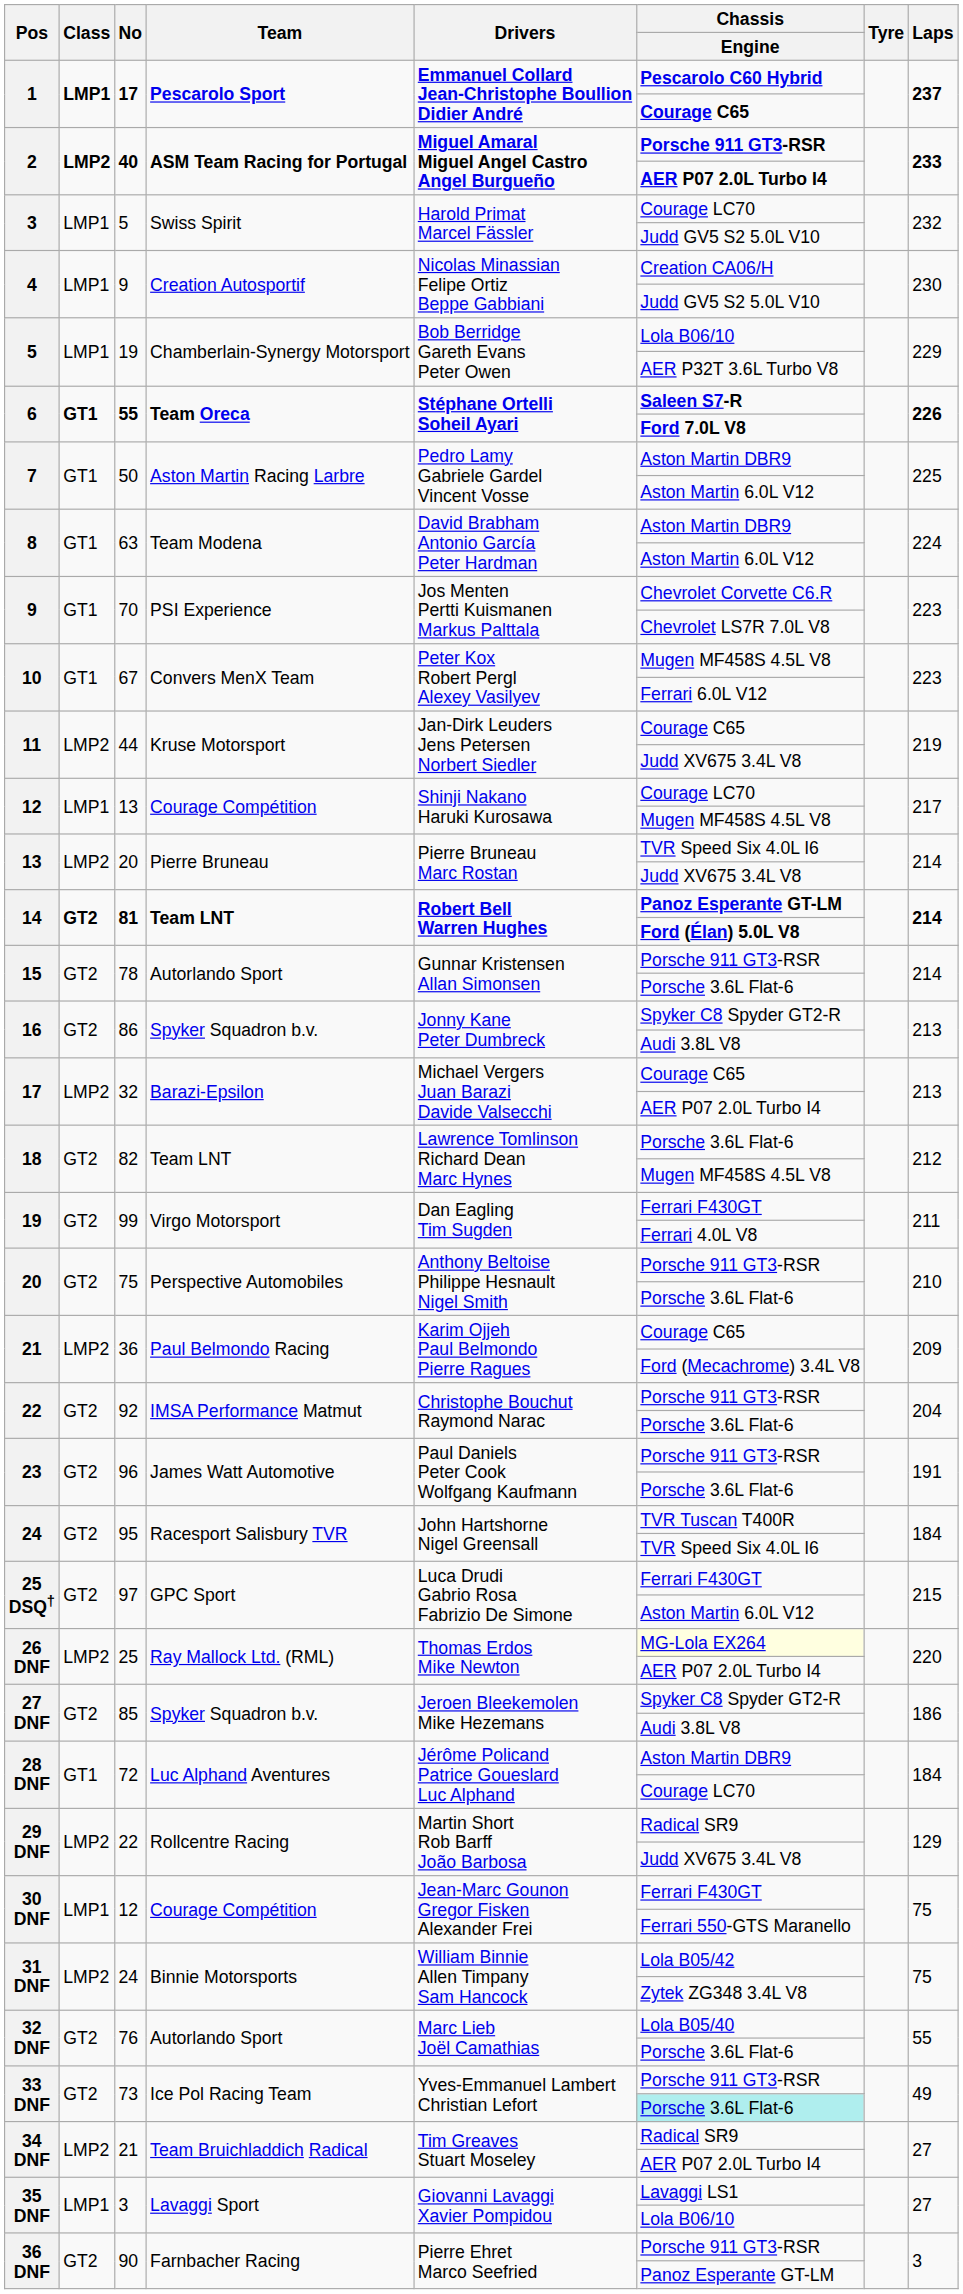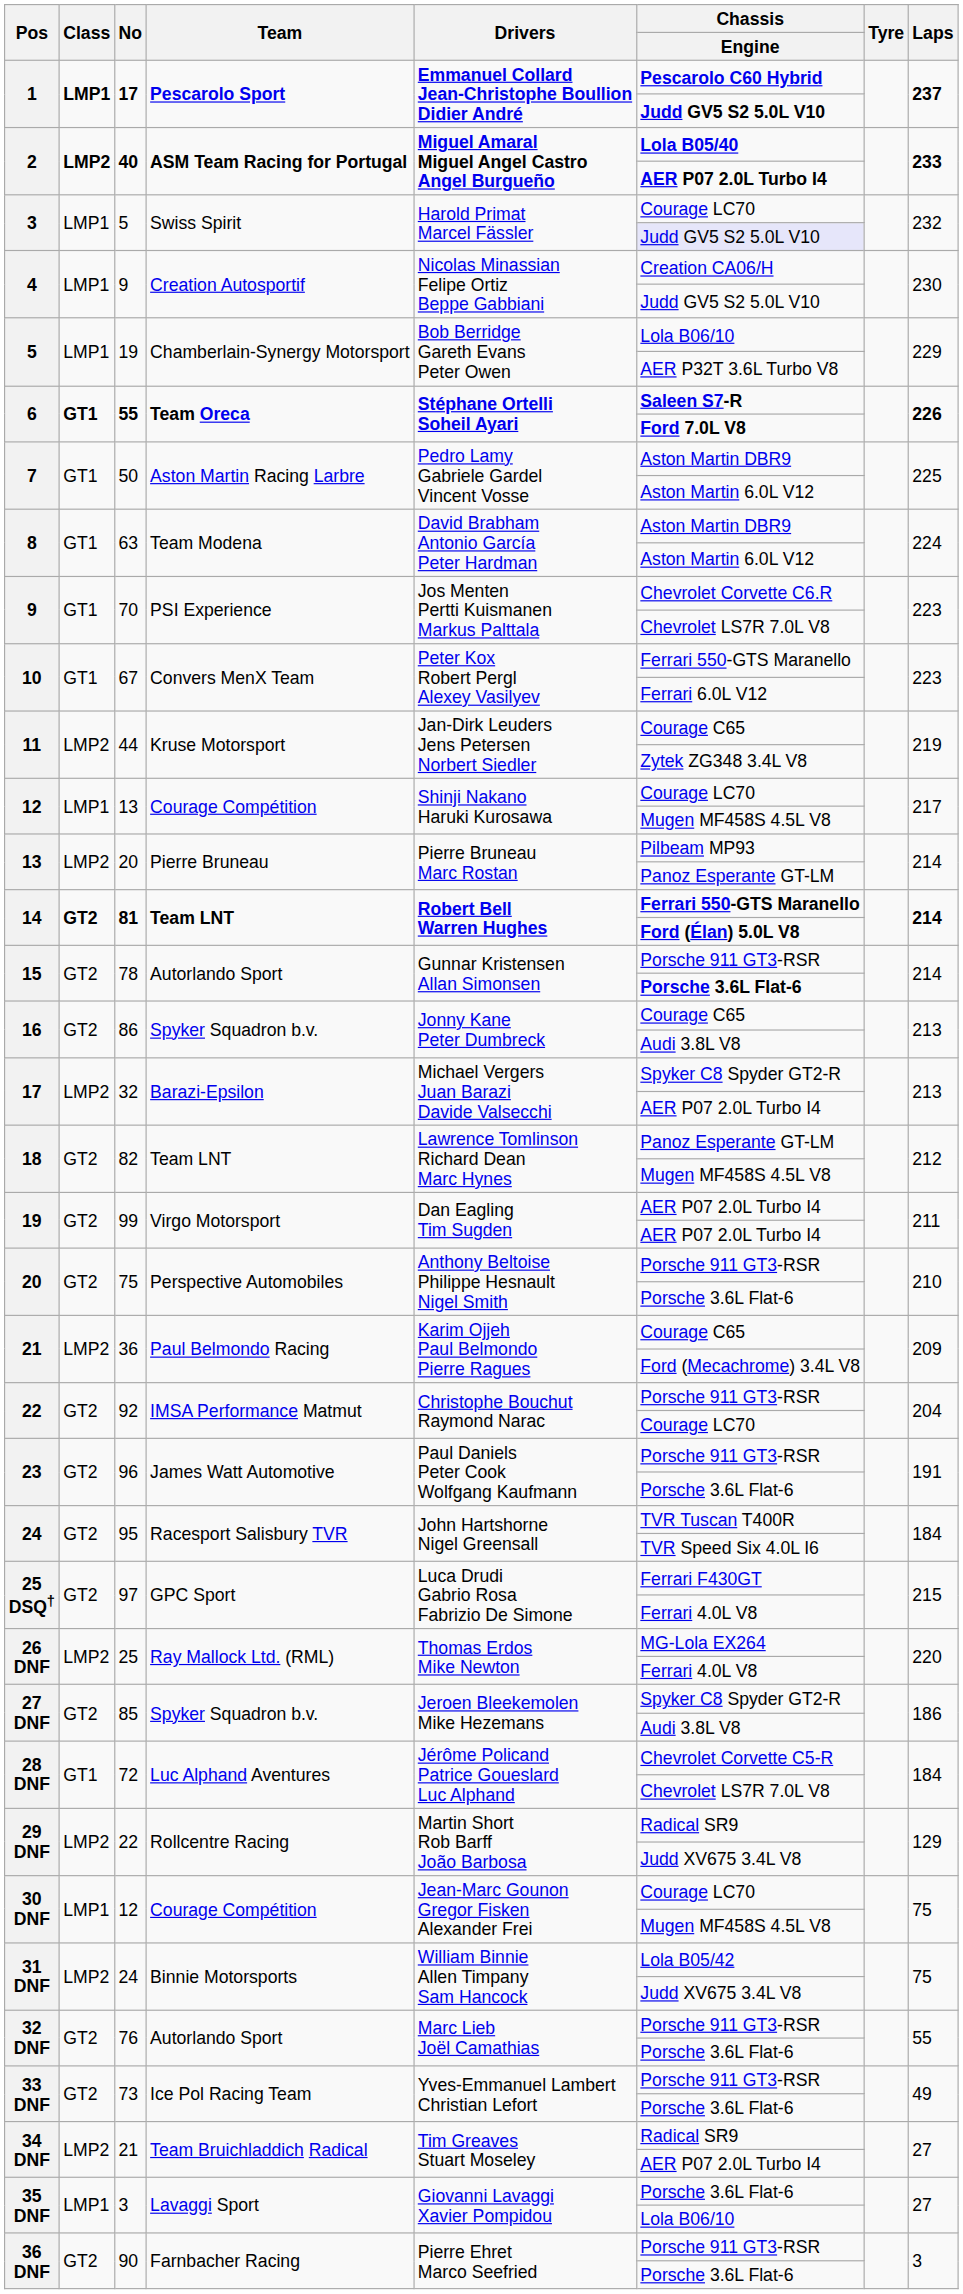(695, 111) Courage C65 -> (733, 111) Judd GV5 S2 5.0L V10
(733, 145) Porsche 911 GT3-RSR -> (689, 145) Lola B05/40
(730, 237) no background -> (730, 237) lavender background
(736, 661) Mugen MF458S 4.5L V8 -> (746, 661) Ferrari 550-GTS Maranello
(721, 762) Judd XV675 3.4L V8 -> (724, 762) Zytek ZG348 3.4L V8
(730, 848) TVR Speed Six 4.0L I6 -> (698, 848) Pilbeam MP93
(721, 876) Judd XV675 3.4L V8 -> (737, 876) Panoz Esperante GT-LM
(741, 904) Panoz Esperante GT-LM -> (750, 904) Ferrari 550-GTS Maranello
(717, 988) normal -> (721, 988) bold
(741, 1016) Spyker C8 Spyder GT2-R -> (693, 1016) Courage C65
(693, 1074) Courage C65 -> (741, 1074) Spyker C8 Spyder GT2-R
(717, 1142) Porsche 3.6L Flat-6 -> (737, 1142) Panoz Esperante GT-LM
(701, 1206) Ferrari F430GT -> (731, 1206) AER P07 2.0L Turbo I4
(699, 1234) Ferrari 4.0L V8 -> (731, 1234) AER P07 2.0L Turbo I4
(717, 1425) Porsche 3.6L Flat-6 -> (698, 1425) Courage LC70
(727, 1612) Aston Martin 6.0L V12 -> (699, 1612) Ferrari 4.0L V8
(703, 1643) lightyellow background -> (703, 1643) no background
(731, 1671) AER P07 2.0L Turbo I4 -> (699, 1671) Ferrari 4.0L V8
(716, 1758) Aston Martin DBR9 -> (737, 1758) Chevrolet Corvette C5-R
(698, 1791) Courage LC70 -> (735, 1791) Chevrolet LS7R 7.0L V8
(701, 1892) Ferrari F430GT -> (698, 1892) Courage LC70
(746, 1926) Ferrari 550-GTS Maranello -> (736, 1926) Mugen MF458S 4.5L V8
(724, 1993) Zytek ZG348 3.4L V8 -> (721, 1993) Judd XV675 3.4L V8
(687, 2024) Lola B05/40 -> (730, 2024) Porsche 911 GT3-RSR
(717, 2108) paleturquoise background -> (717, 2108) no background
(689, 2192) Lavaggi LS1 -> (717, 2192) Porsche 3.6L Flat-6
(737, 2275) Panoz Esperante GT-LM -> (717, 2275) Porsche 3.6L Flat-6
